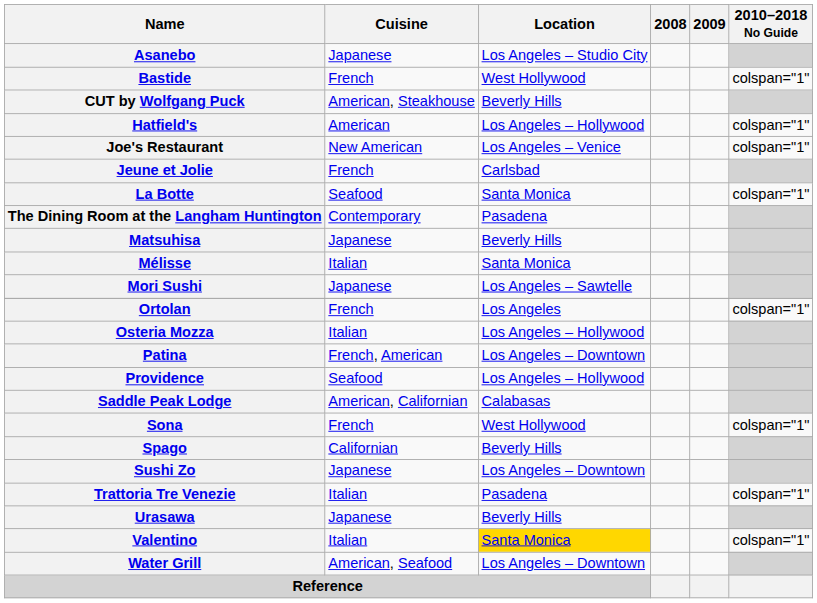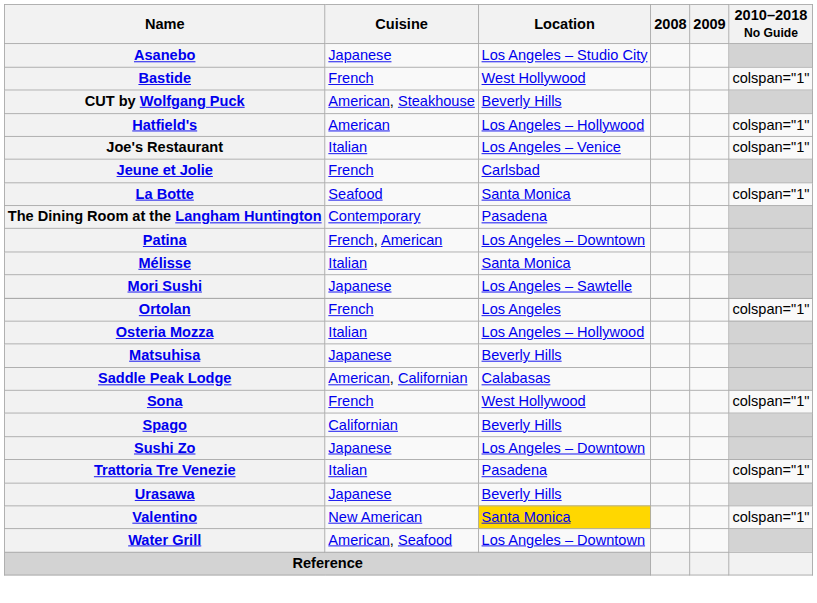(375, 147) New American -> (348, 147) Italian
rows swapped: (165, 240) <-> (165, 355)
- row: (165, 378)
(348, 540) Italian -> (375, 517) New American
